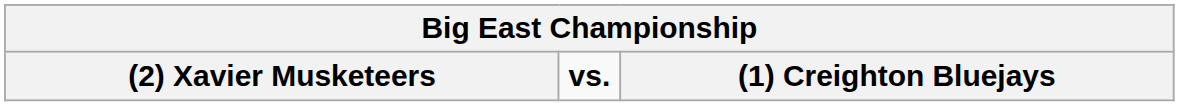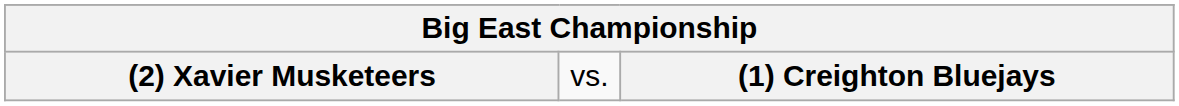(589, 75) bold -> (589, 75) normal
